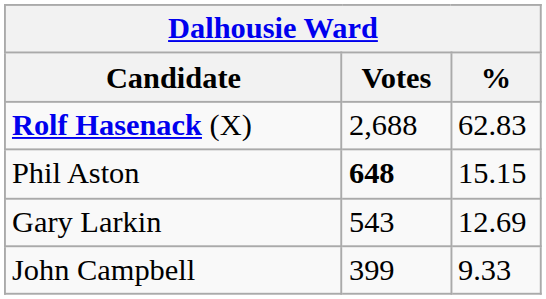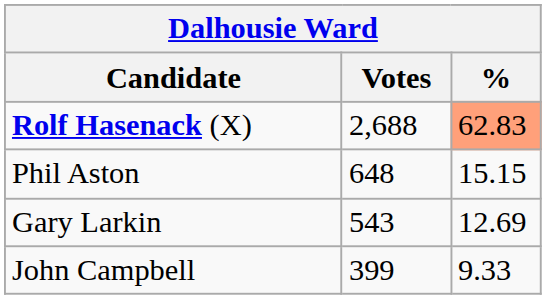(492, 125) no background -> (492, 125) lightsalmon background
(372, 173) bold -> (372, 173) normal
